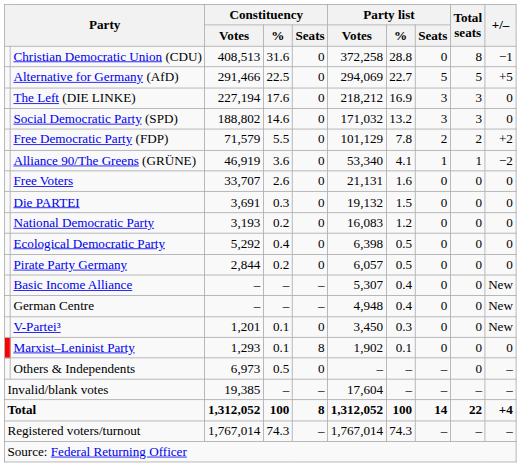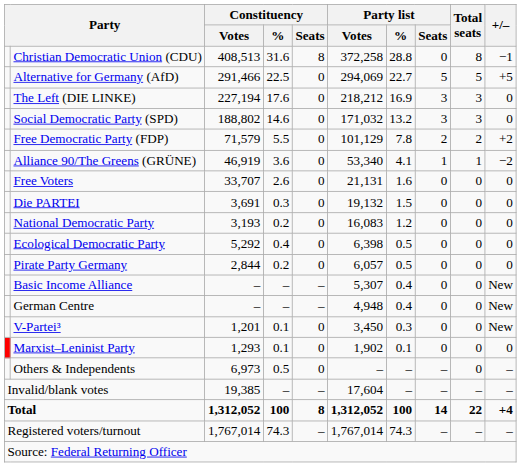(321, 56) 0 -> (321, 56) 8
(321, 347) 8 -> (321, 347) 0
